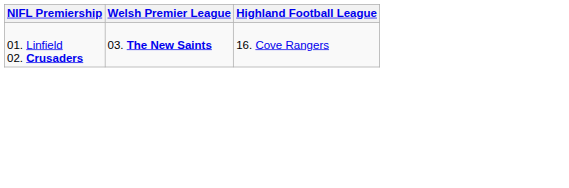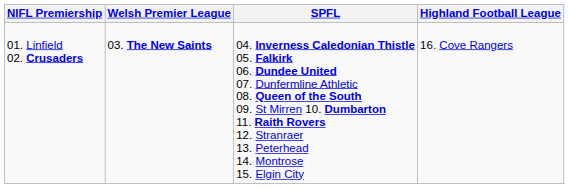+ column: (325, 13)
